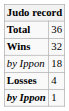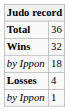(26, 98) bold -> (26, 98) normal
